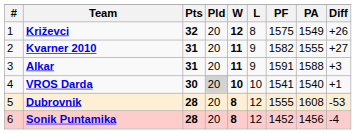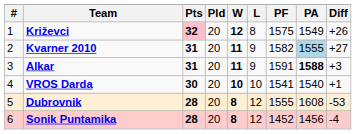(191, 31) no background -> (191, 31) pink background
(311, 48) no background -> (311, 48) lightblue background
(311, 66) normal -> (311, 66) bold
(214, 84) lightgrey background -> (214, 84) no background
